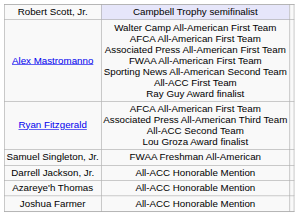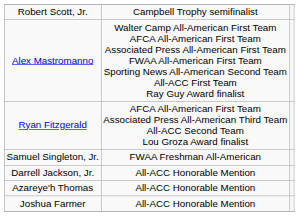(195, 12) lavender background -> (195, 12) no background
